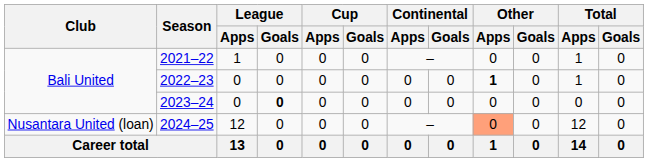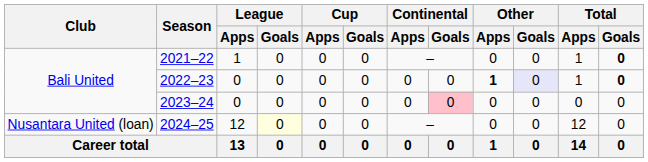(621, 59) normal -> (621, 59) bold
(536, 80) no background -> (536, 80) lavender background
(621, 80) normal -> (621, 80) bold
(280, 102) bold -> (280, 102) normal
(450, 102) no background -> (450, 102) pink background
(280, 124) no background -> (280, 124) lightyellow background
(493, 124) lightsalmon background -> (493, 124) no background
